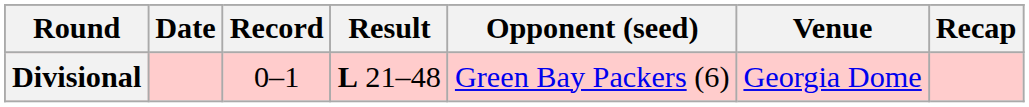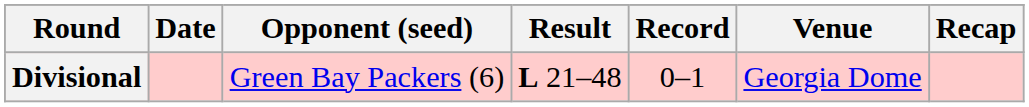columns swapped: (592, 28) <-> (277, 28)
